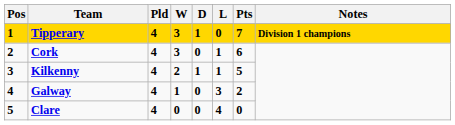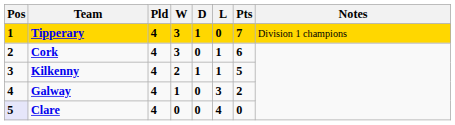(304, 33) bold -> (303, 34) normal
(10, 110) no background -> (10, 110) lavender background
